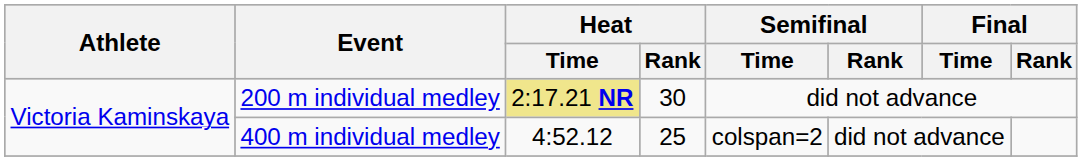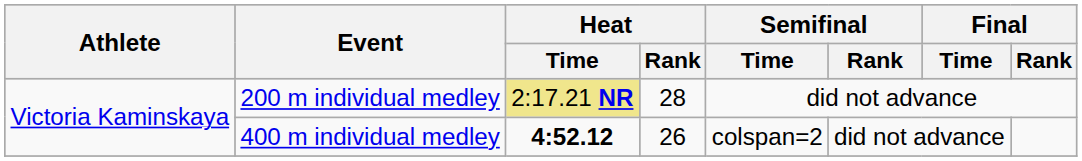(673, 99) 30 -> (673, 99) 28
(572, 137) normal -> (572, 137) bold
(673, 137) 25 -> (673, 137) 26
